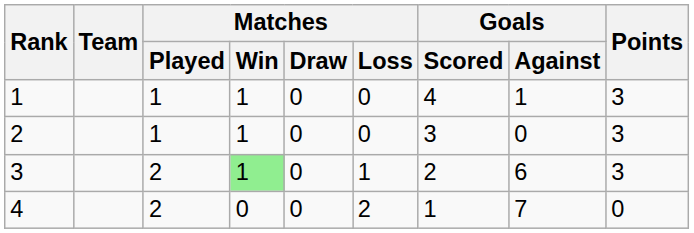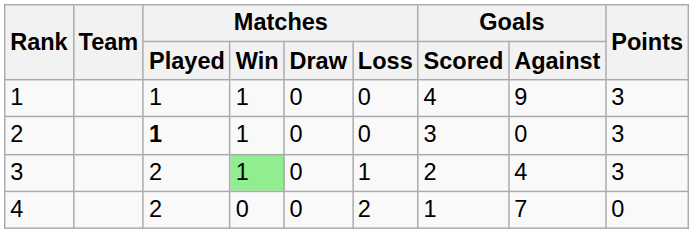(521, 97) 1 -> (521, 97) 9
(156, 135) normal -> (156, 135) bold
(521, 172) 6 -> (521, 172) 4
